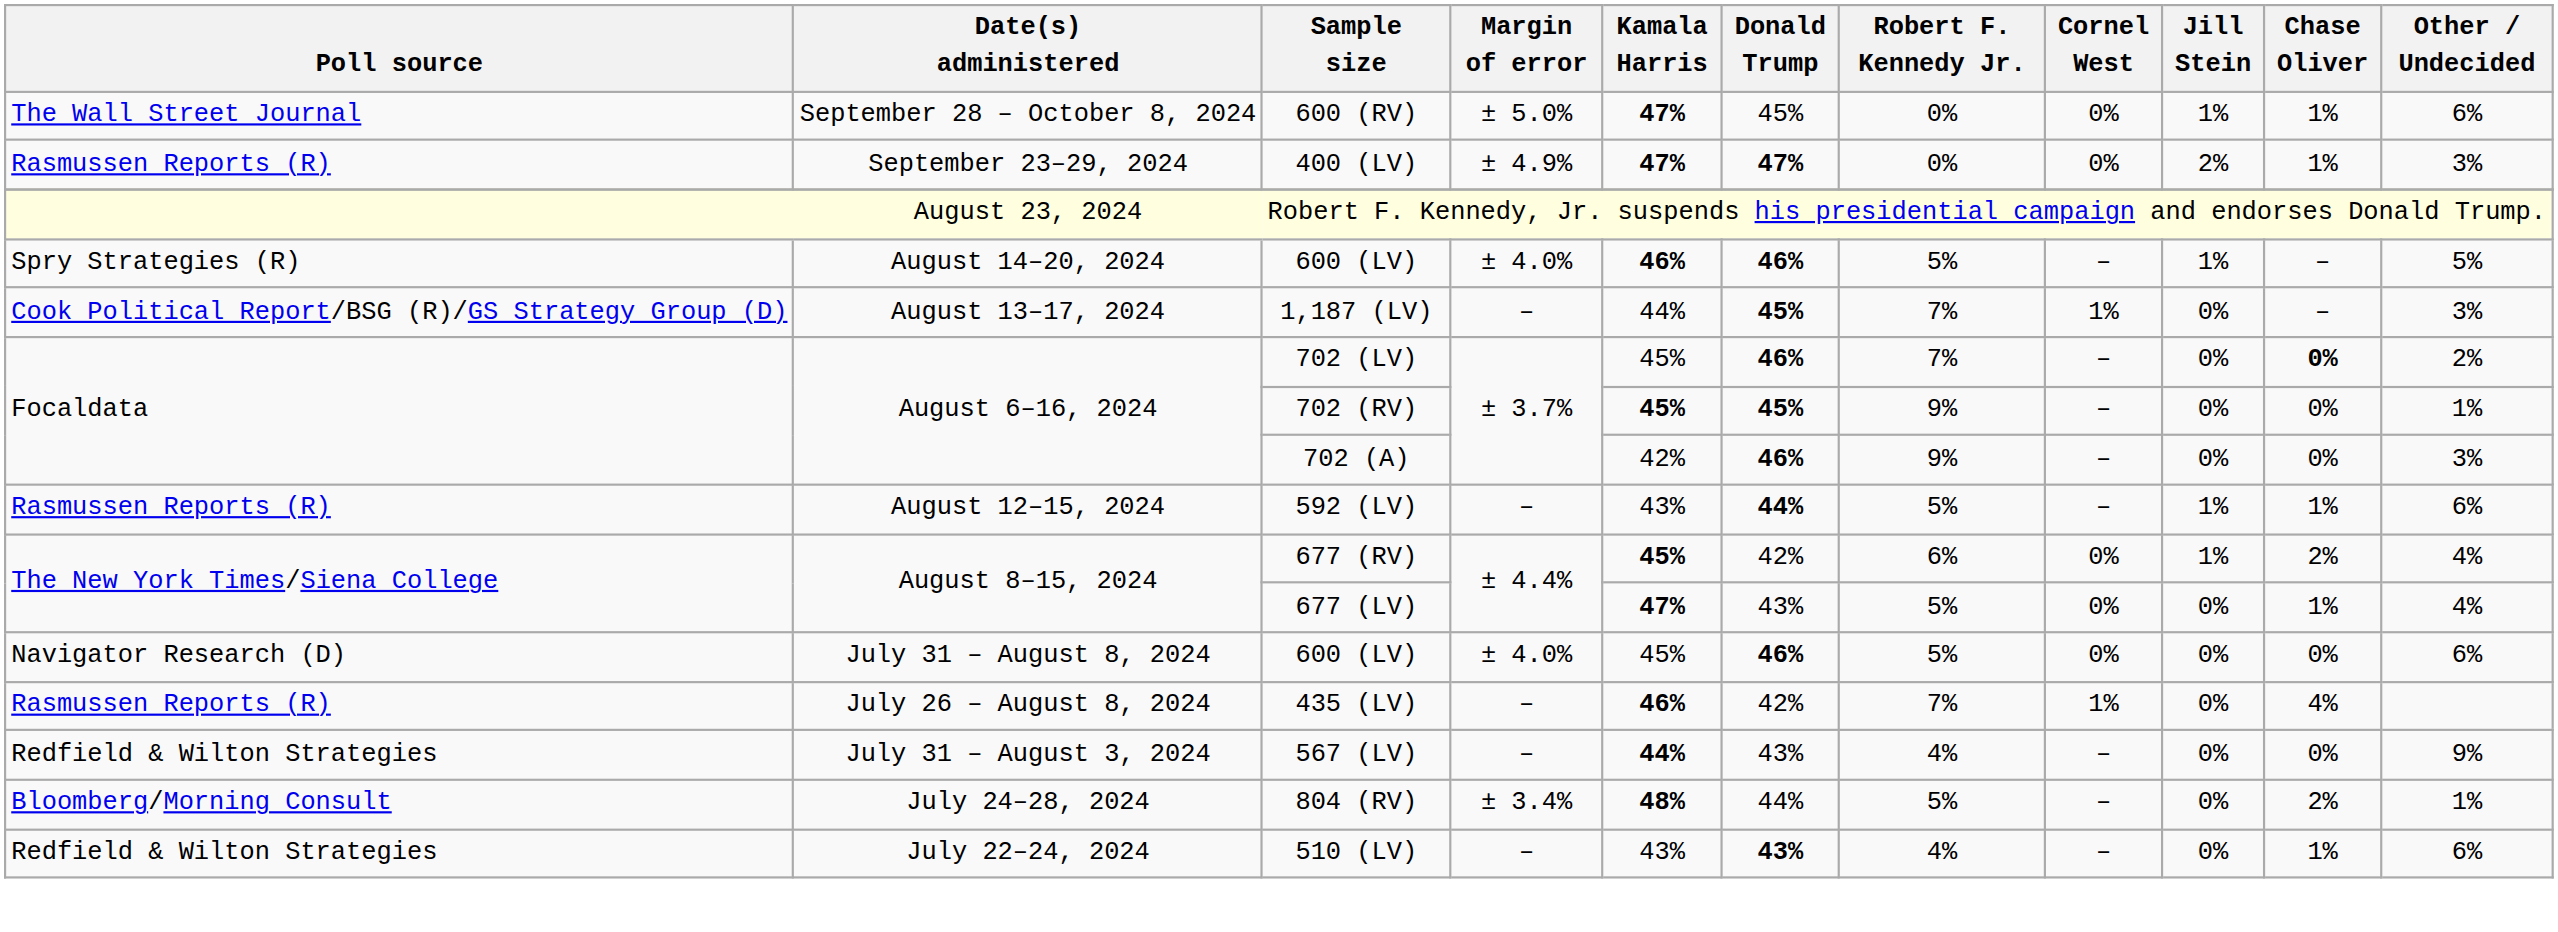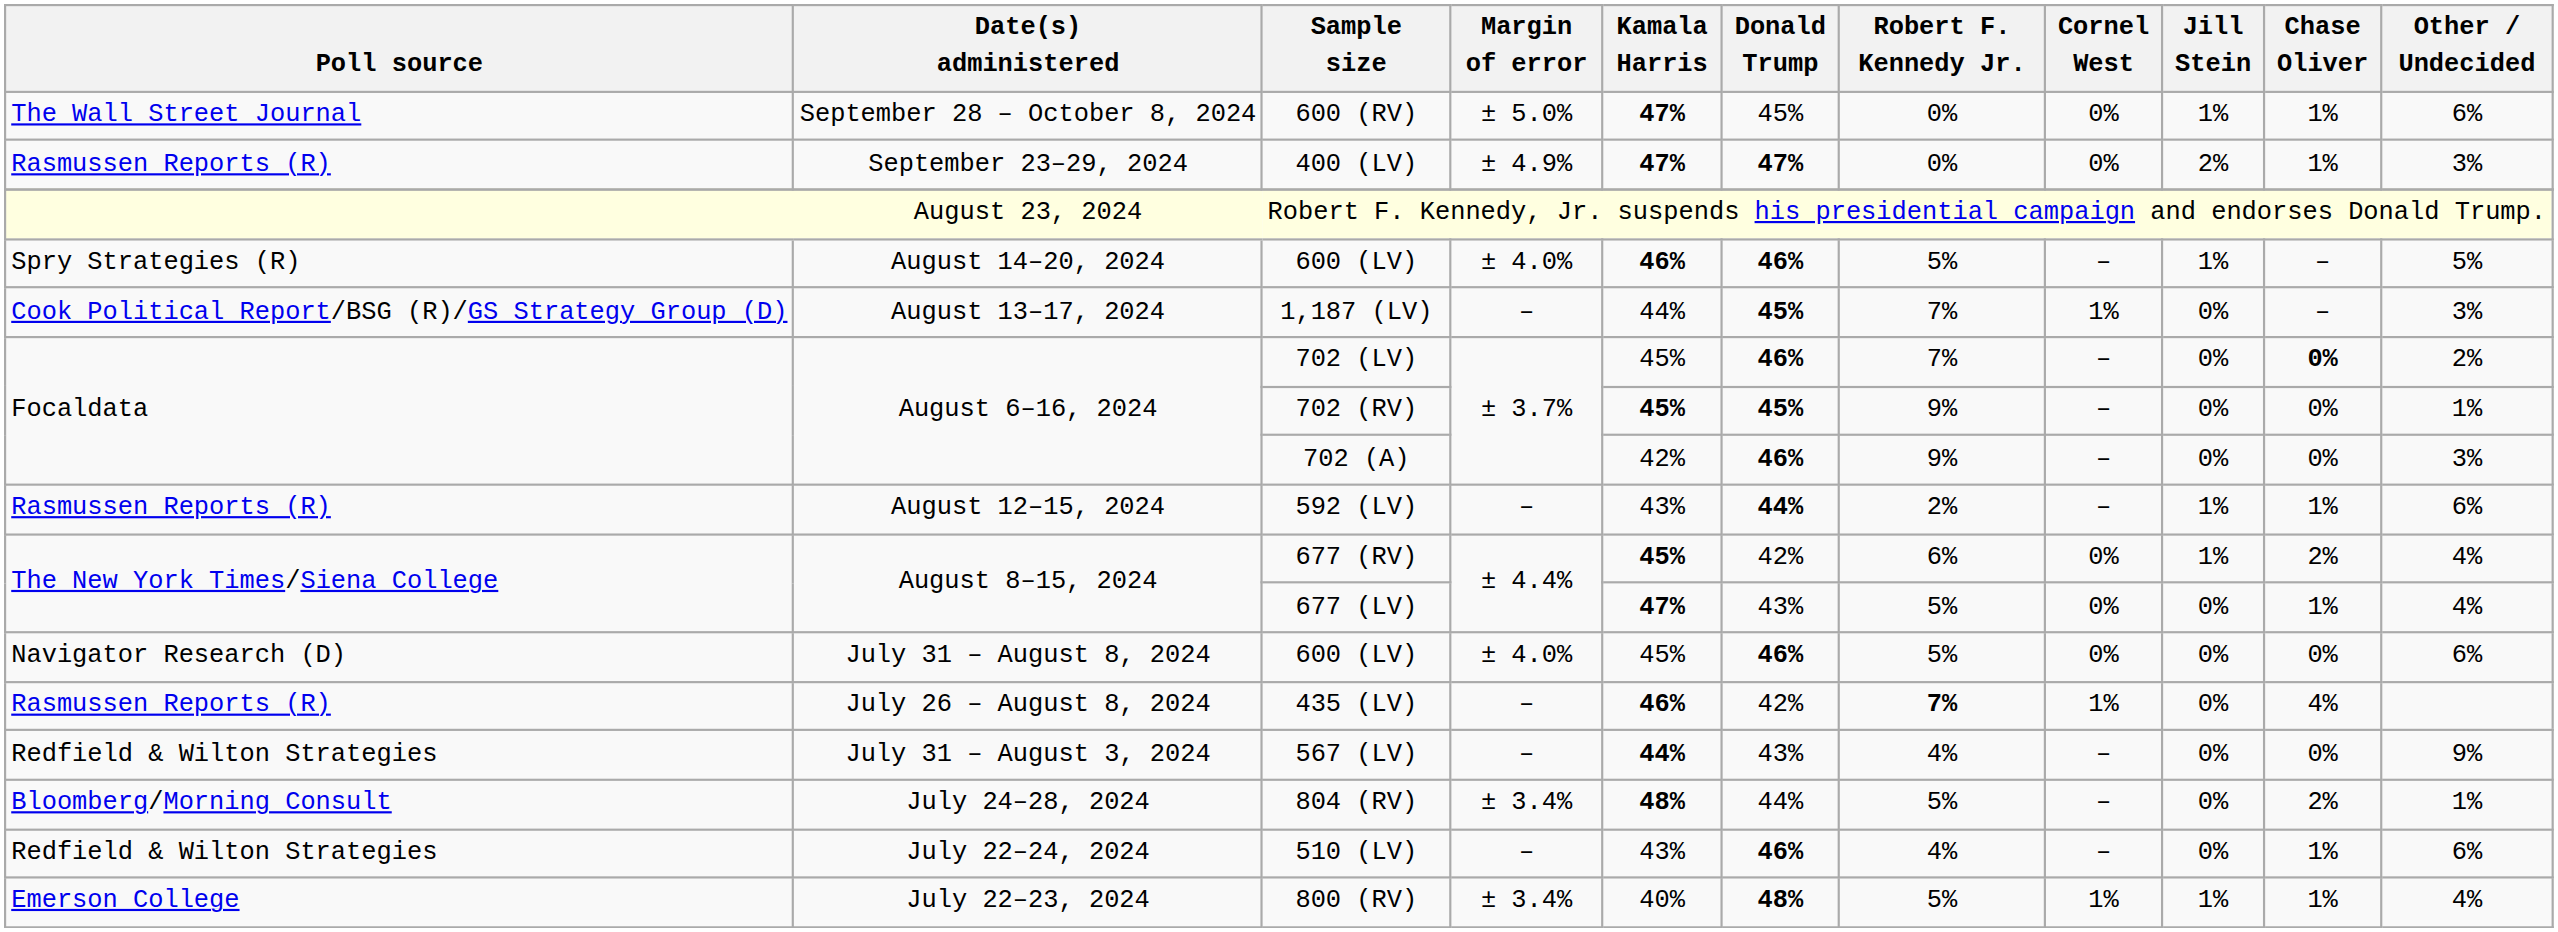(1942, 508) 5% -> (1942, 508) 2%
(1942, 704) normal -> (1942, 704) bold
(1780, 852) 43% -> (1780, 852) 46%
+ row: (1028, 901)
